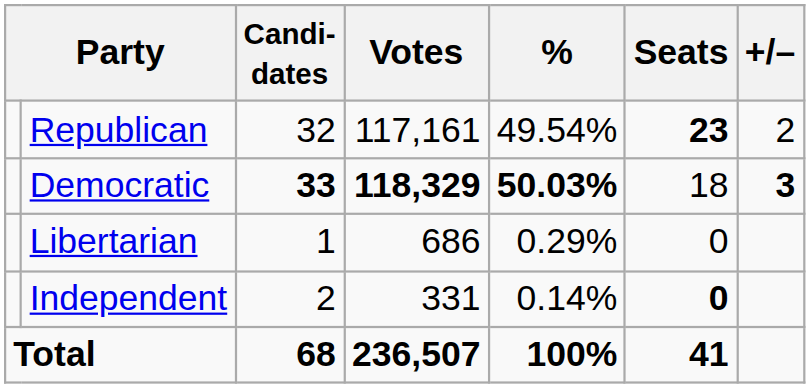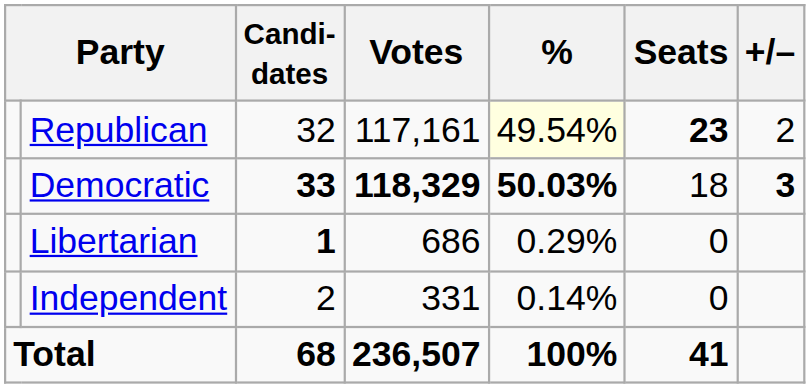(557, 128) no background -> (557, 128) lightyellow background
(326, 241) normal -> (326, 241) bold
(719, 297) bold -> (719, 297) normal
